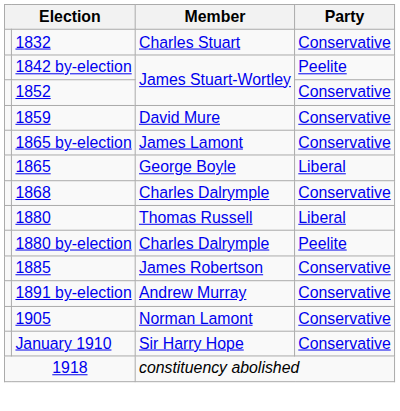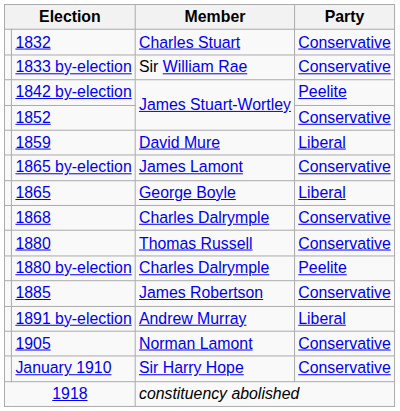+ row: (74, 67)
(345, 117) Conservative -> (322, 142) Liberal
(322, 218) Liberal -> (345, 243) Conservative
(345, 293) Conservative -> (322, 318) Liberal
